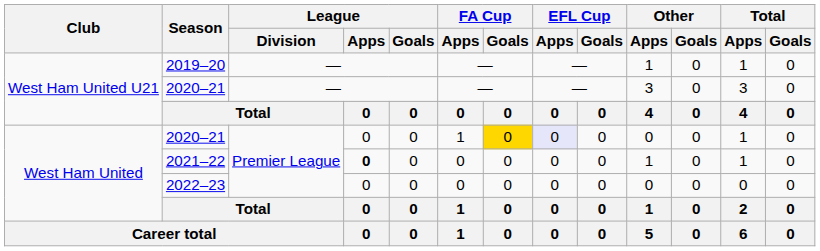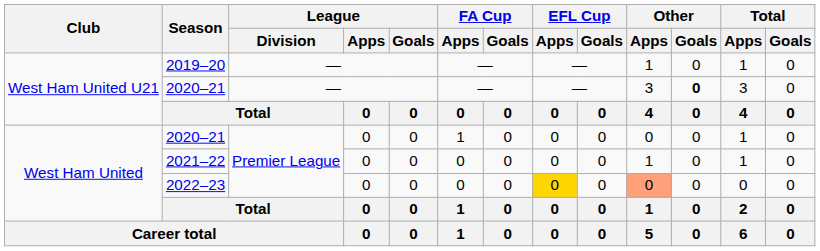(696, 88) normal -> (696, 88) bold
(508, 137) gold background -> (508, 137) no background
(555, 137) lavender background -> (555, 137) no background
(366, 161) bold -> (366, 161) normal
(555, 185) no background -> (555, 185) gold background
(649, 185) no background -> (649, 185) lightsalmon background
